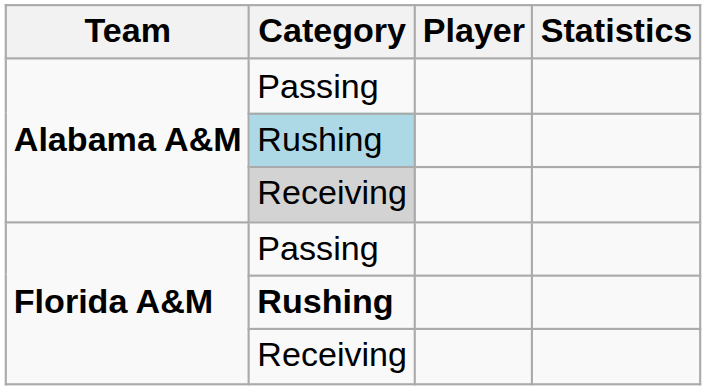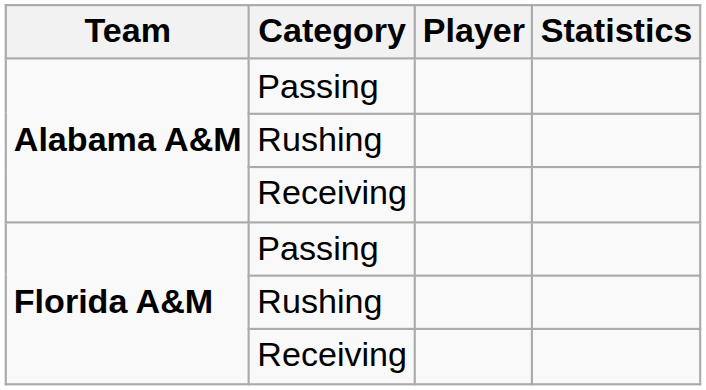(320, 139) lightblue background -> (320, 139) no background
(332, 193) lightgrey background -> (332, 193) no background
(326, 301) bold -> (320, 301) normal
